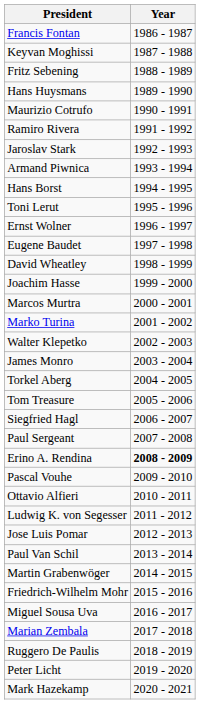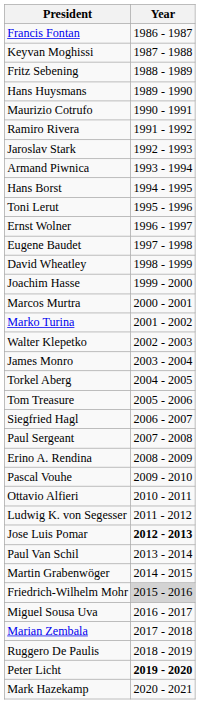(163, 457) bold -> (163, 457) normal
(163, 534) normal -> (163, 534) bold
(163, 592) no background -> (163, 592) lightgrey background
(163, 669) normal -> (163, 669) bold
